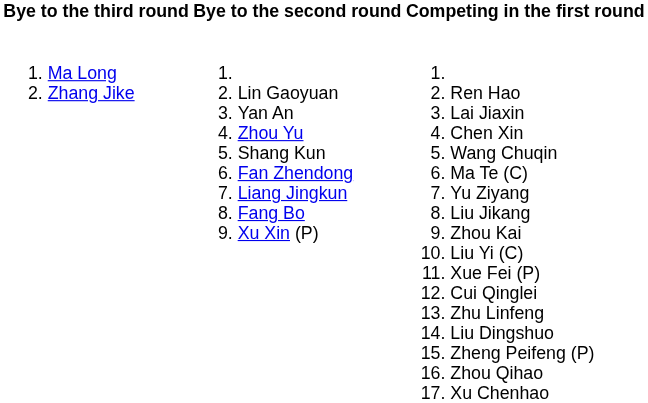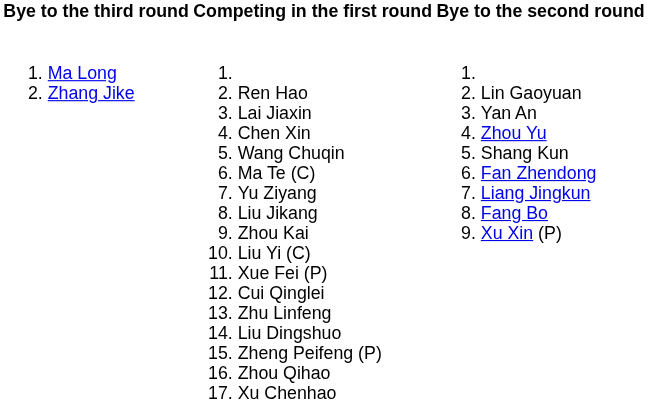columns swapped: (297, 11) <-> (525, 11)
